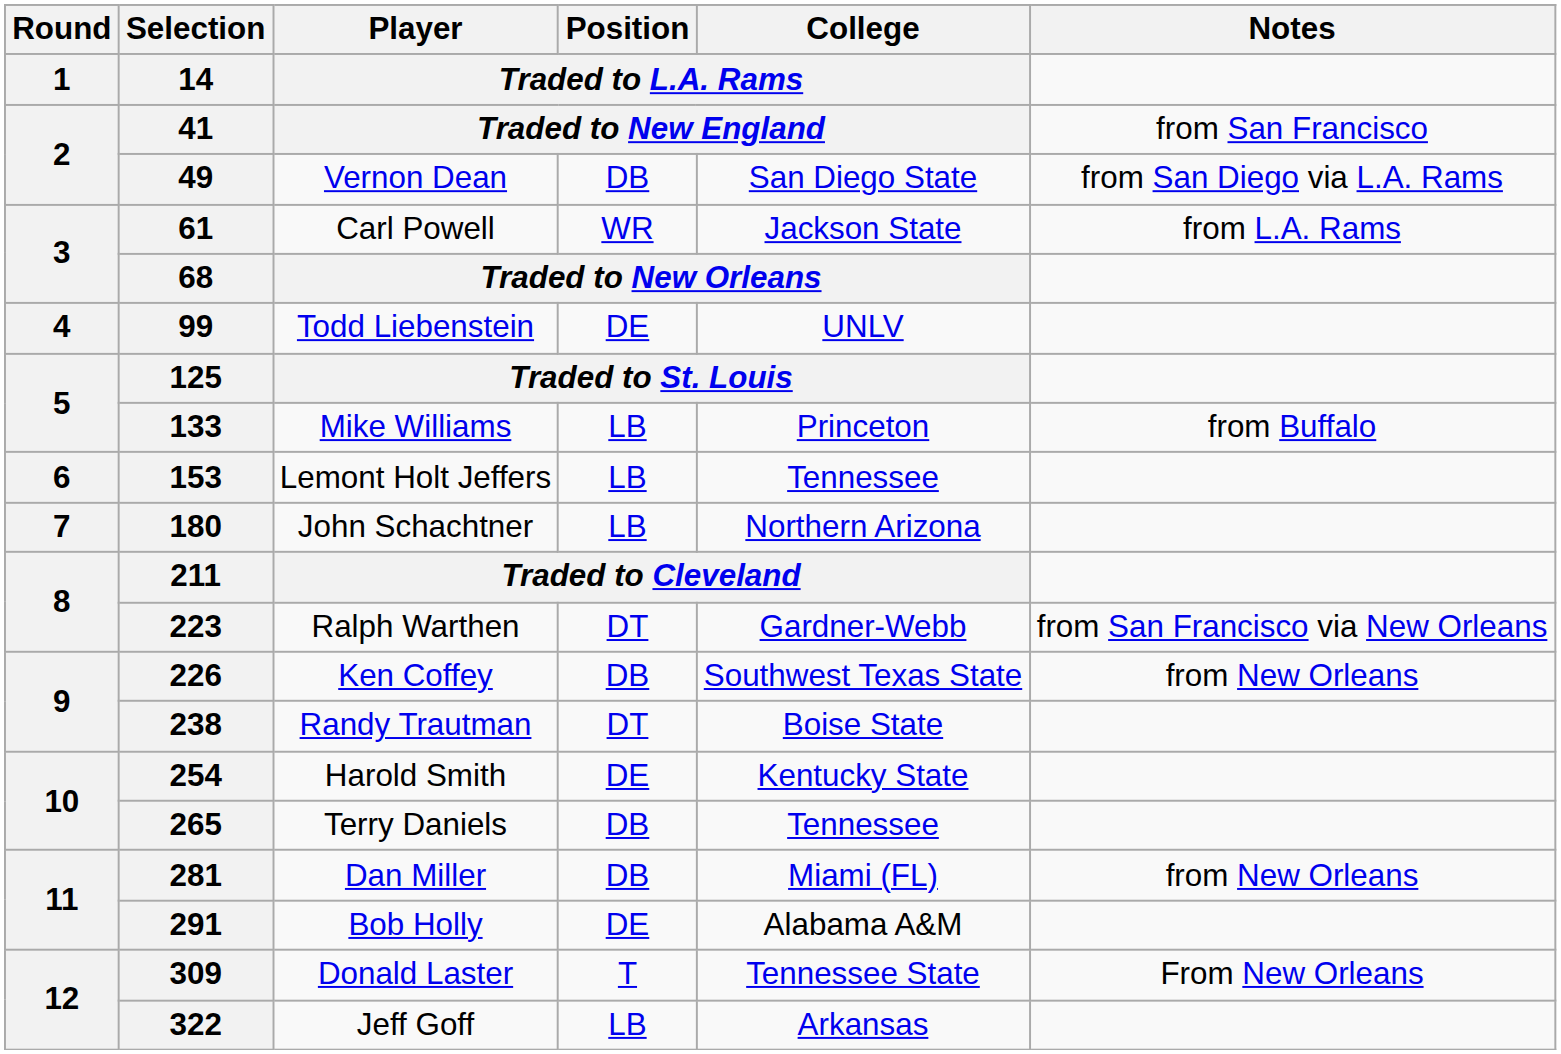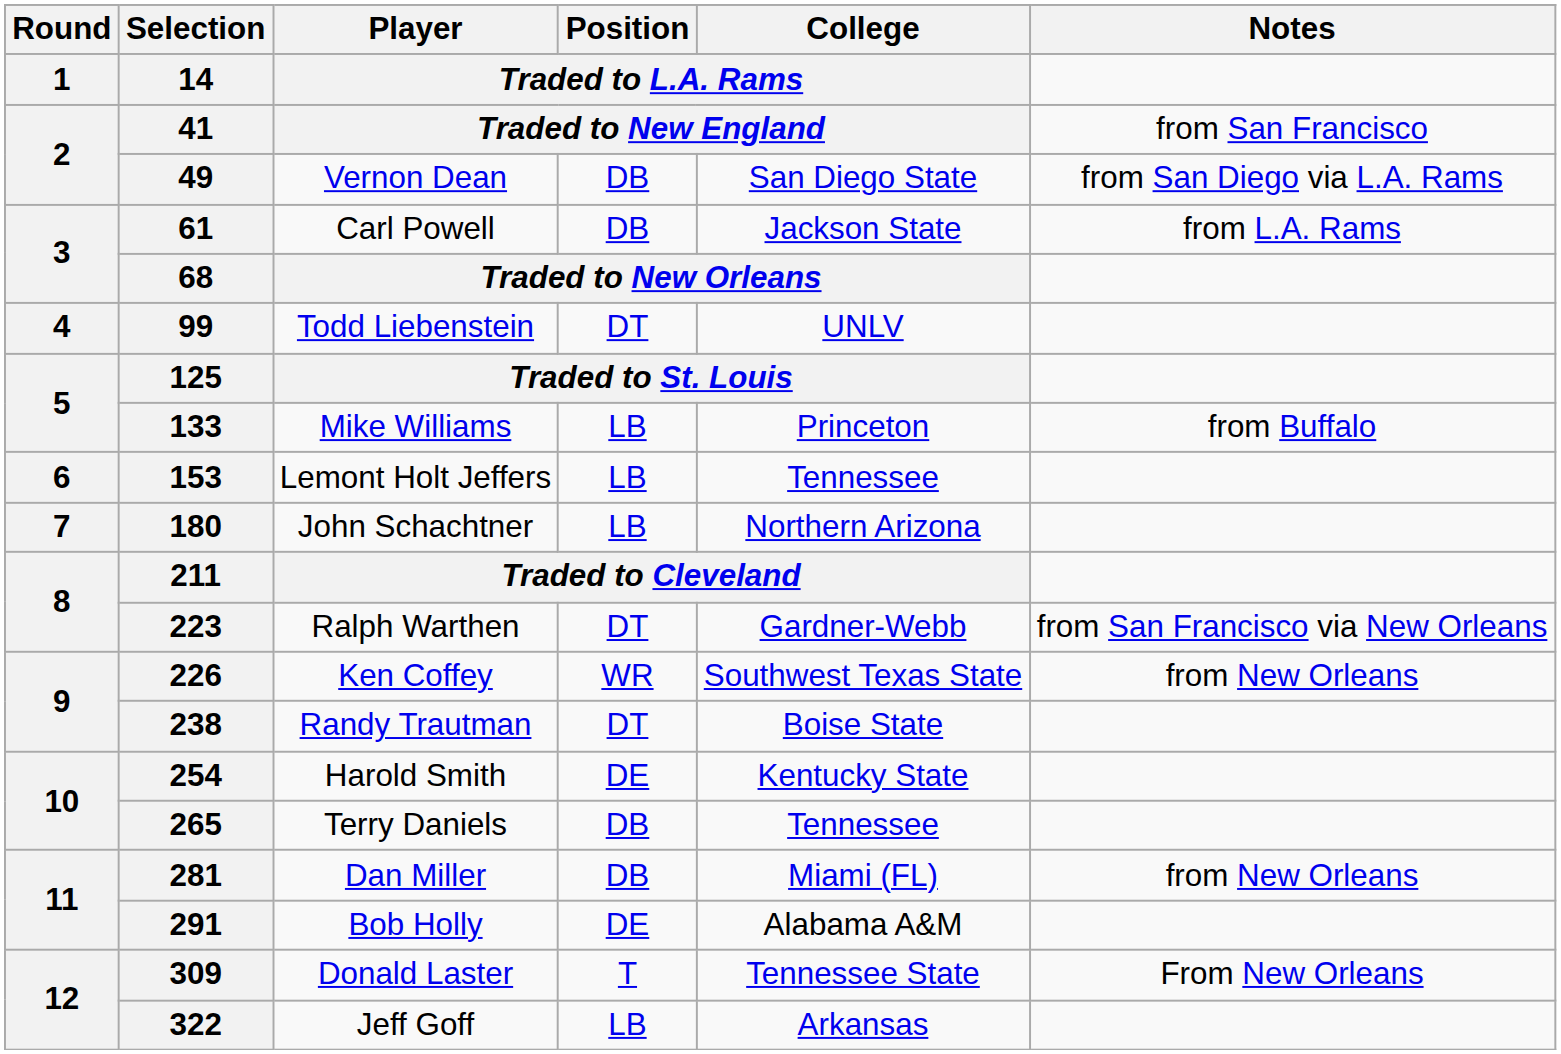(627, 228) WR -> (627, 228) DB
(627, 327) DE -> (627, 327) DT
(627, 675) DB -> (627, 675) WR
